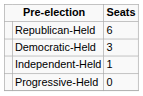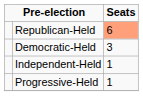(109, 30) no background -> (109, 30) lightsalmon background
(109, 82) 0 -> (109, 82) 1
